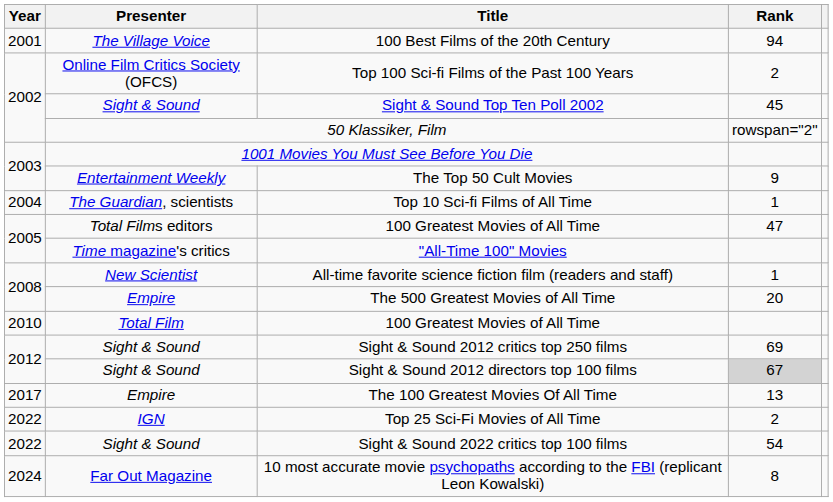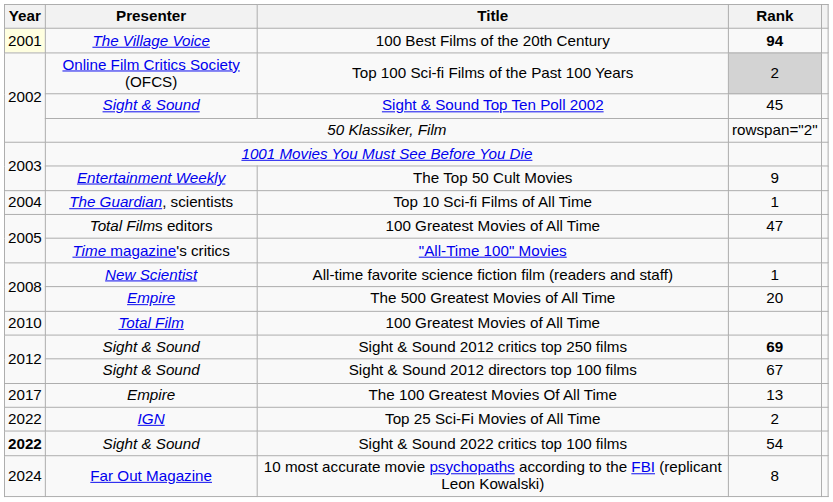(25, 40) no background -> (25, 40) lightyellow background
(775, 40) normal -> (775, 40) bold
(775, 73) no background -> (775, 73) lightgrey background
(775, 347) normal -> (775, 347) bold
(775, 371) lightgrey background -> (775, 371) no background
(25, 443) normal -> (25, 443) bold
